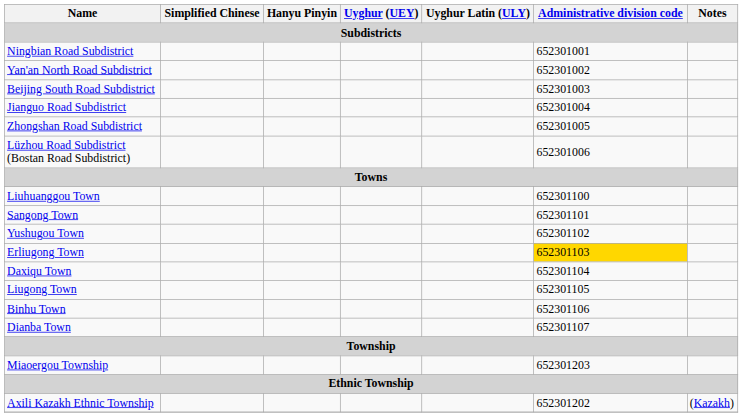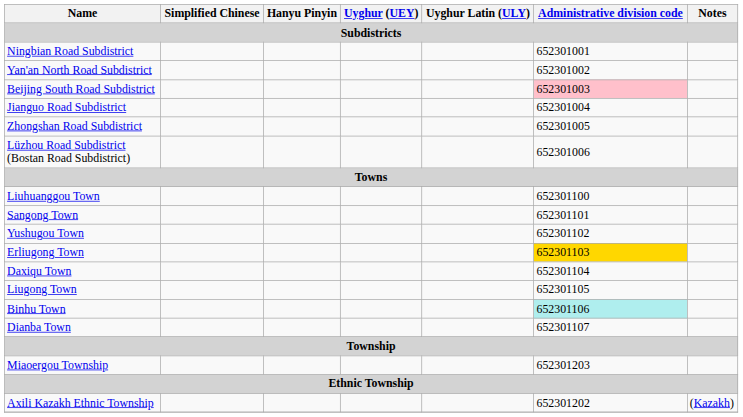(563, 88) no background -> (563, 88) pink background
(563, 308) no background -> (563, 308) paleturquoise background
